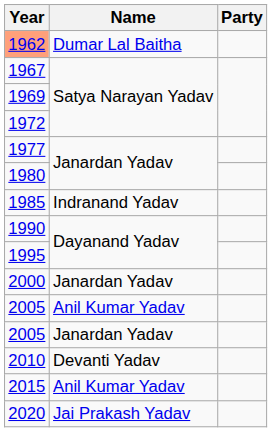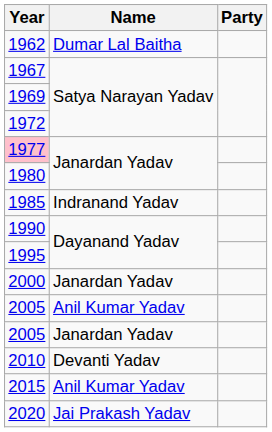(27, 44) lightsalmon background -> (27, 44) no background
(27, 149) no background -> (27, 149) pink background
